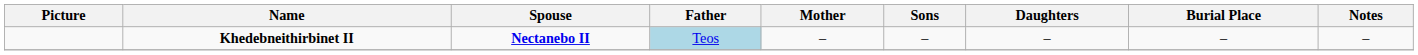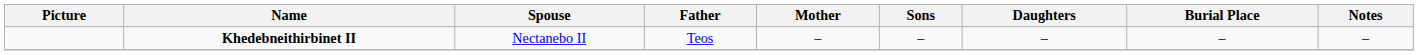(551, 38) bold -> (549, 38) normal
(706, 38) lightblue background -> (700, 38) no background
